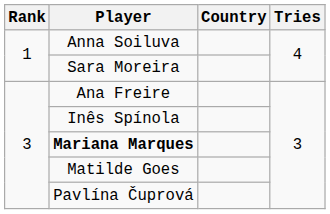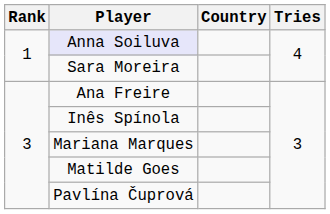(123, 43) no background -> (123, 43) lavender background
(123, 144) bold -> (123, 144) normal
